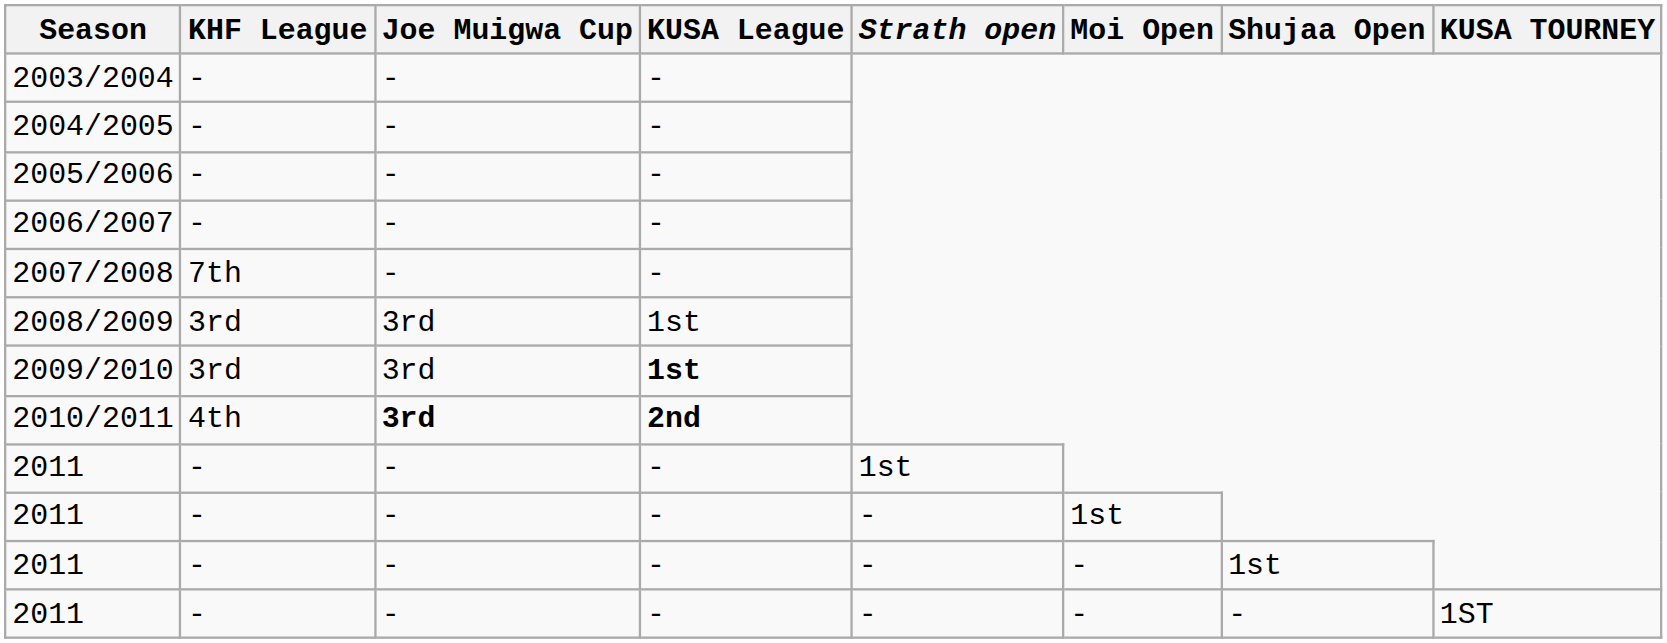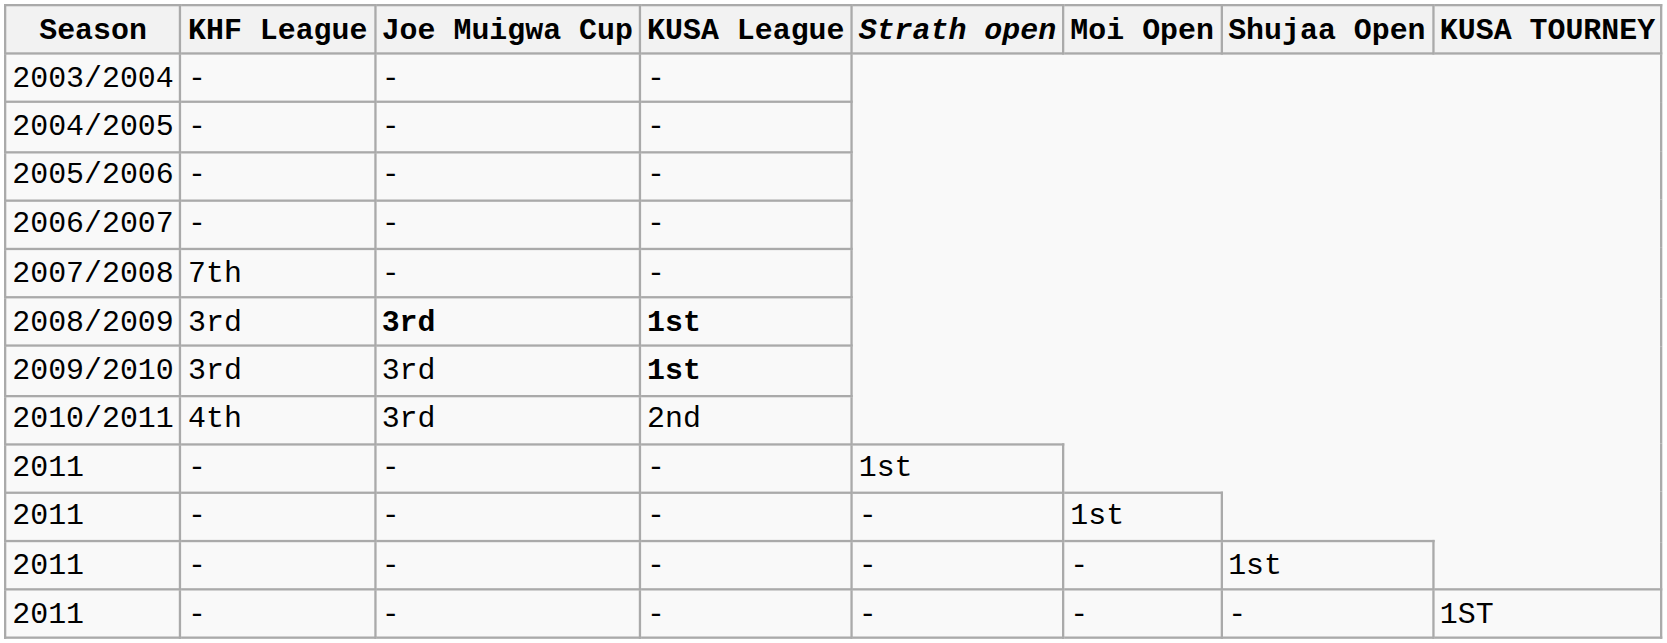(409, 322) normal -> (409, 322) bold
(674, 322) normal -> (674, 322) bold
(409, 419) bold -> (409, 419) normal
(674, 419) bold -> (674, 419) normal
